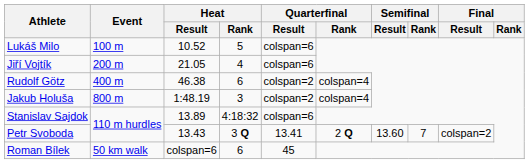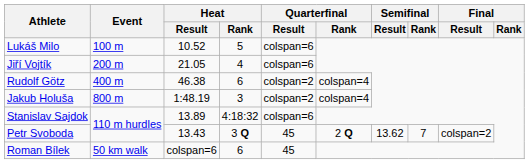(289, 133) 13.41 -> (289, 133) 45
(390, 133) 13.60 -> (390, 133) 13.62
